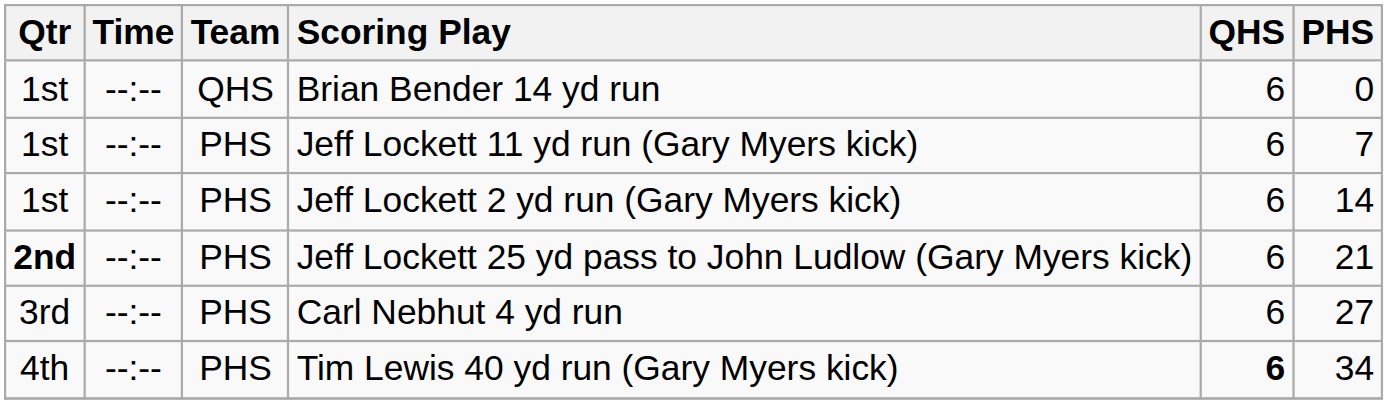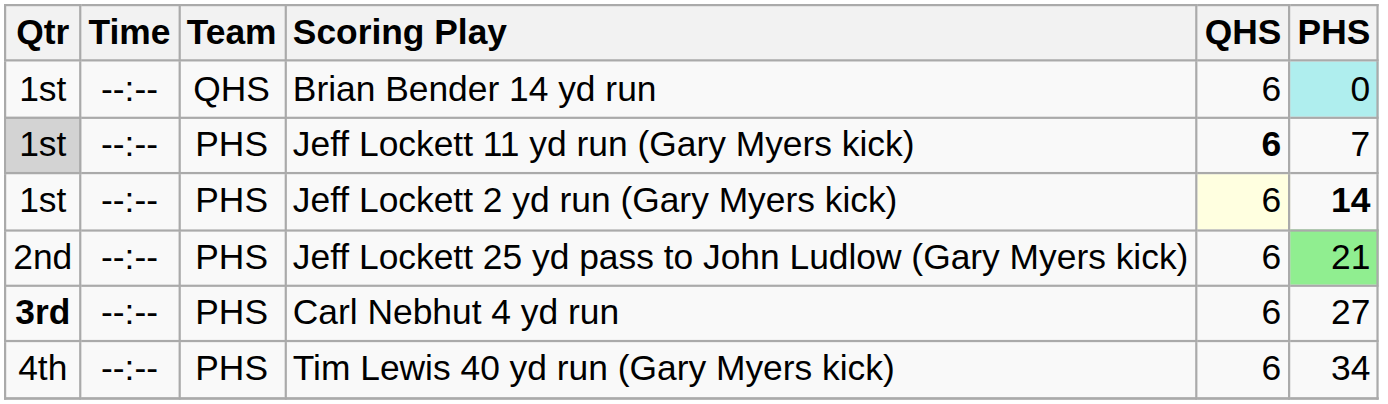(1364, 88) no background -> (1360, 88) paleturquoise background
(45, 144) no background -> (43, 144) lightgrey background
(1275, 144) normal -> (1271, 144) bold
(1275, 200) no background -> (1271, 200) lightyellow background
(1354, 200) normal -> (1351, 200) bold
(45, 256) bold -> (43, 256) normal
(1354, 256) no background -> (1351, 256) lightgreen background
(45, 312) normal -> (43, 312) bold
(1275, 369) bold -> (1271, 369) normal
